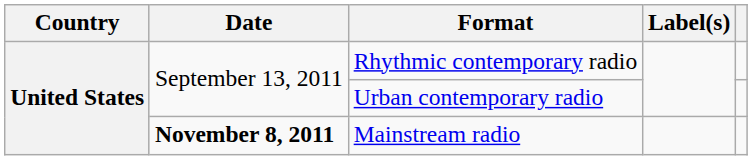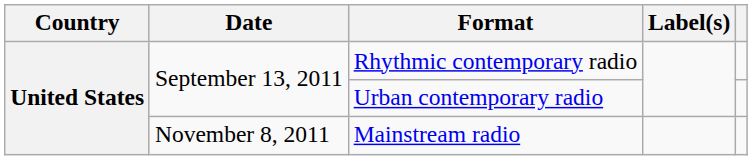(245, 135) bold -> (242, 135) normal
